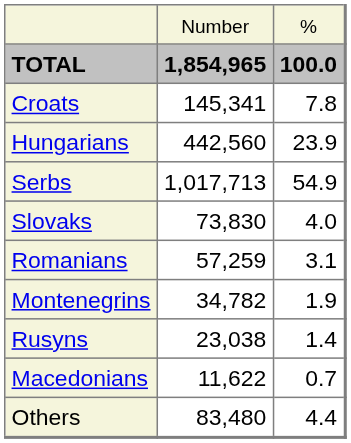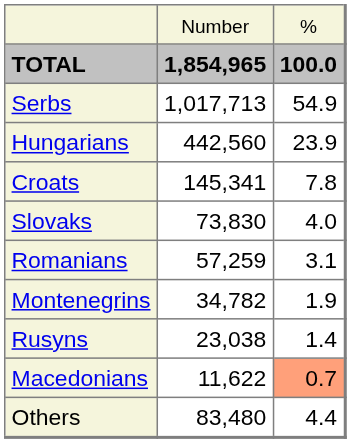rows swapped: (42, 181) <-> (45, 103)
(321, 378) no background -> (321, 378) lightsalmon background
